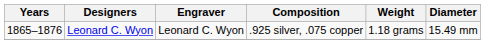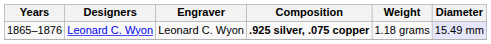(306, 30) normal -> (309, 30) bold
(453, 30) no background -> (459, 30) lavender background
